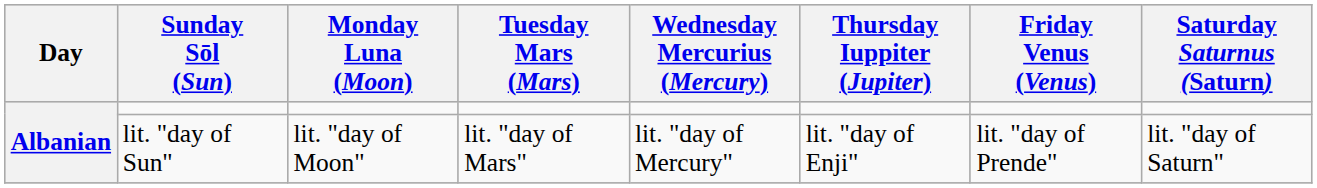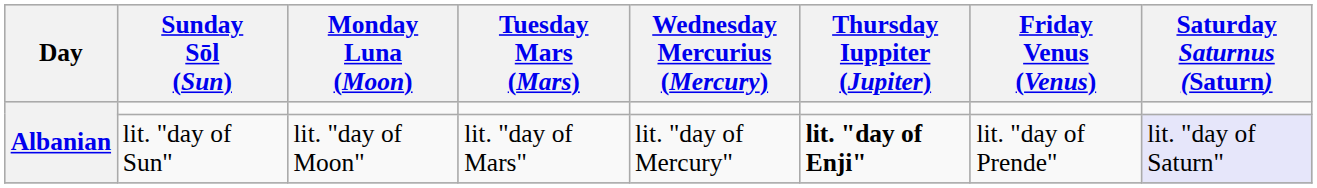(860, 148) normal -> (864, 148) bold
(1201, 148) no background -> (1201, 148) lavender background
